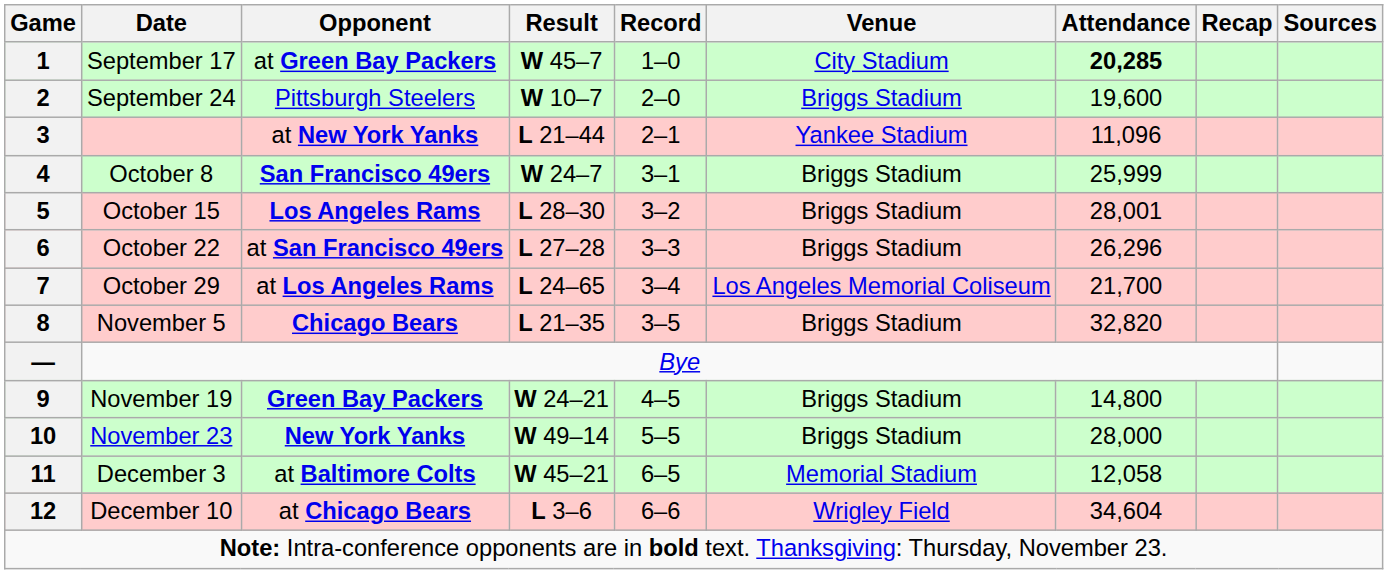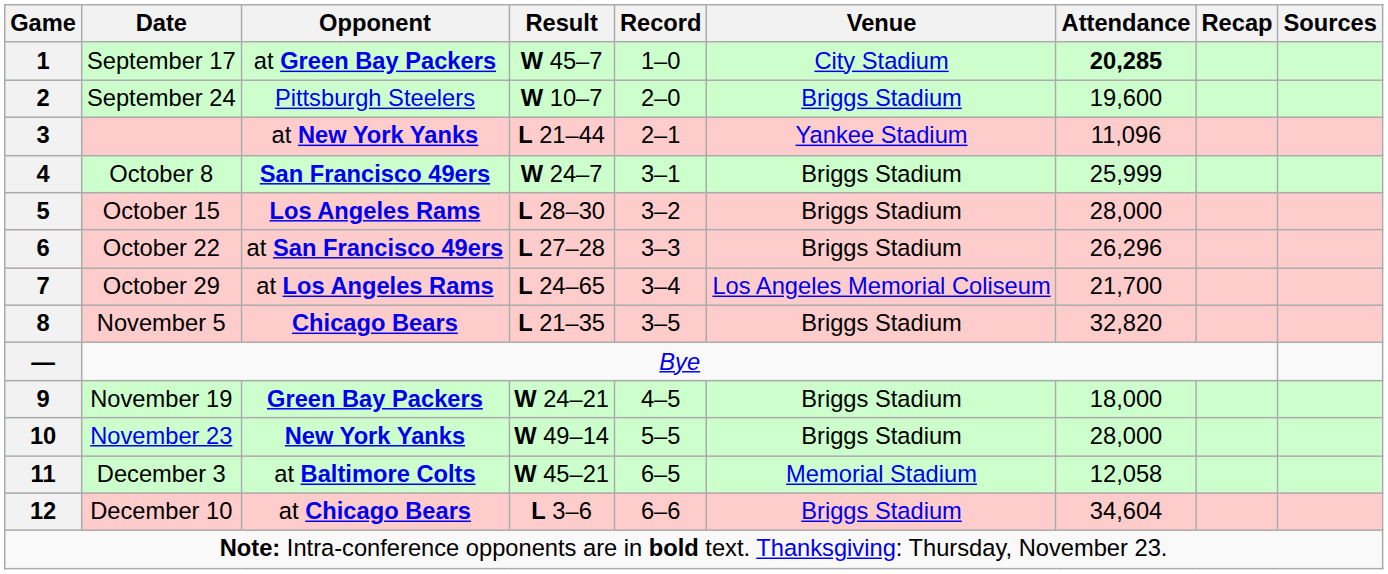(1126, 211) 28,001 -> (1126, 211) 28,000
(1126, 398) 14,800 -> (1126, 398) 18,000
(882, 511) Wrigley Field -> (882, 511) Briggs Stadium
